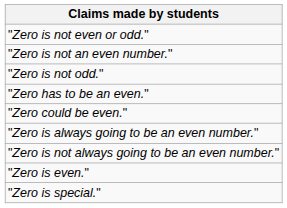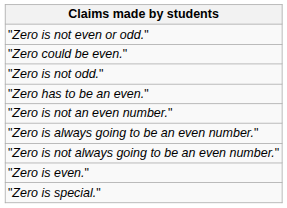(90, 54) "Zero is not an even number." -> (68, 54) "Zero could be even."
(68, 113) "Zero could be even." -> (90, 113) "Zero is not an even number."
